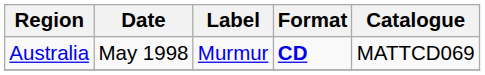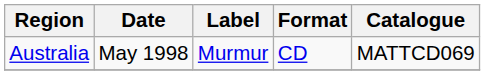(293, 53) bold -> (293, 53) normal
